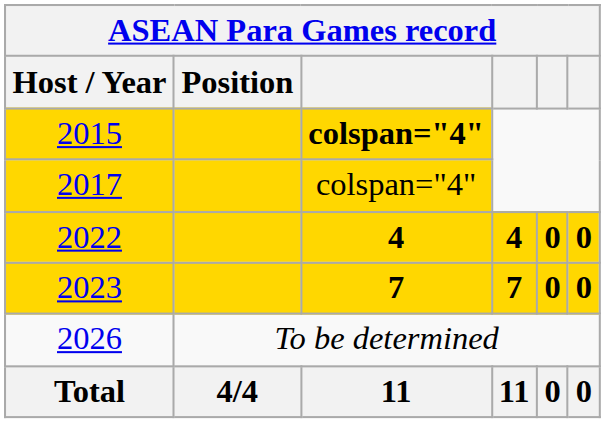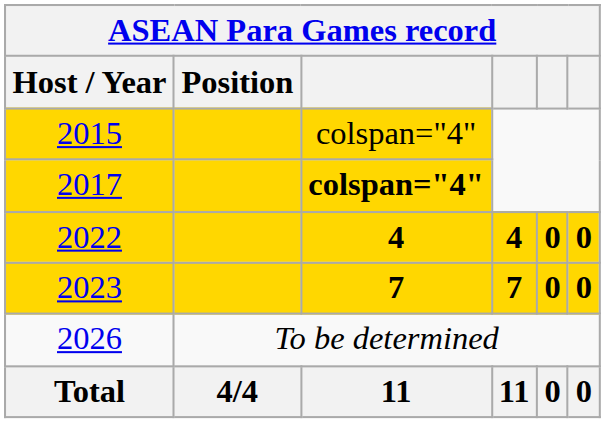(396, 133) bold -> (396, 133) normal
(396, 184) normal -> (396, 184) bold
